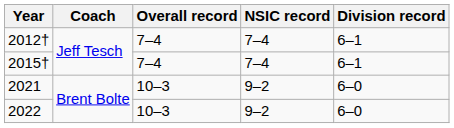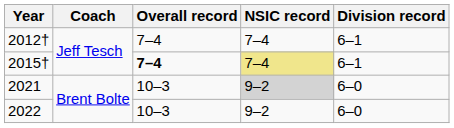(149, 63) normal -> (149, 63) bold
(257, 63) no background -> (257, 63) khaki background
(257, 87) no background -> (257, 87) lightgrey background
